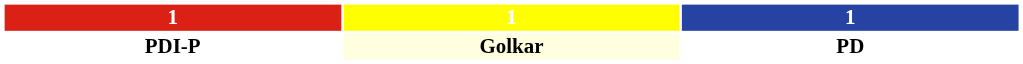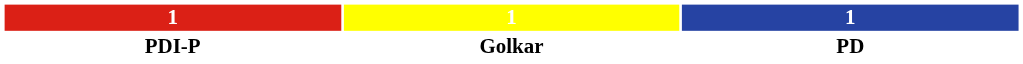(511, 46) lightyellow background -> (511, 46) no background
